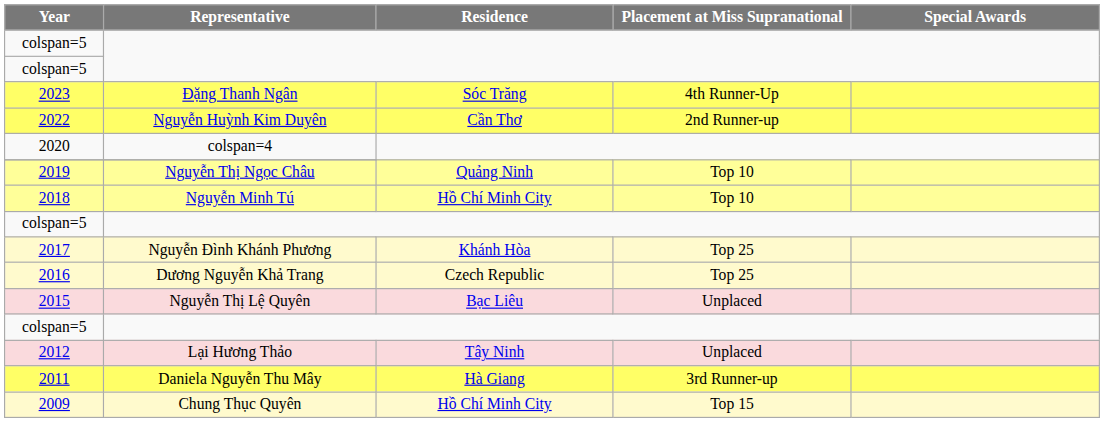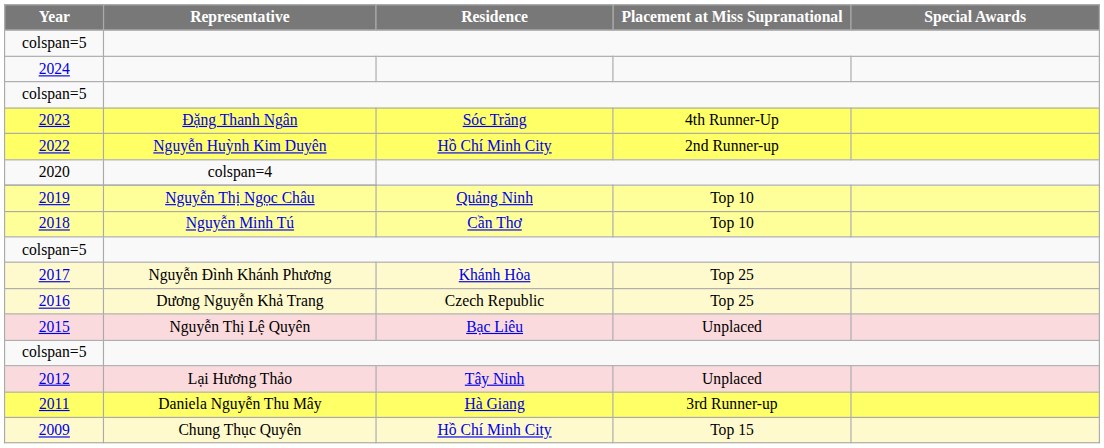+ row: (54, 68)
(495, 120) Cần Thơ -> (495, 146) Hồ Chí Minh City
(495, 197) Hồ Chí Minh City -> (495, 223) Cần Thơ
